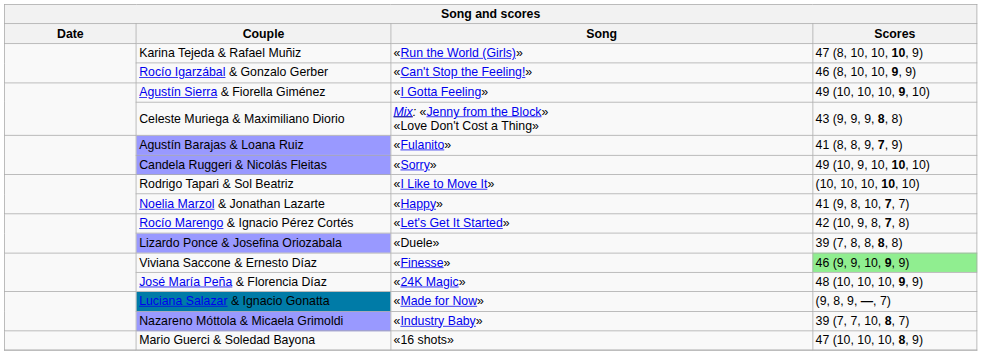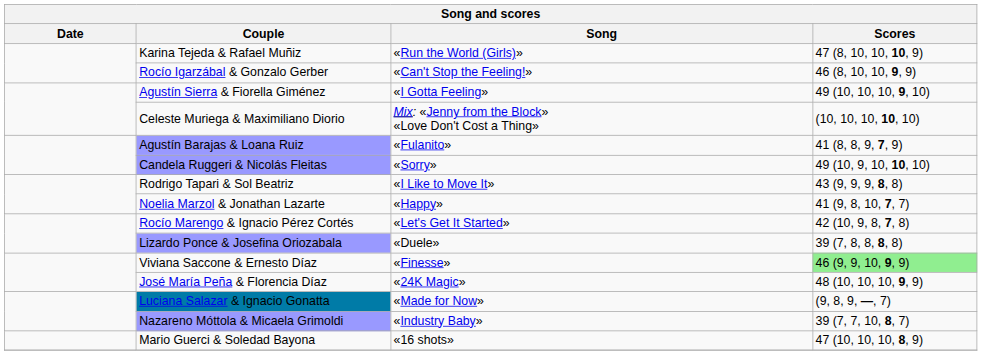(859, 118) 43 (9, 9, 9, 8, 8) -> (868, 118) (10, 10, 10, 10, 10)
(868, 184) (10, 10, 10, 10, 10) -> (859, 184) 43 (9, 9, 9, 8, 8)
